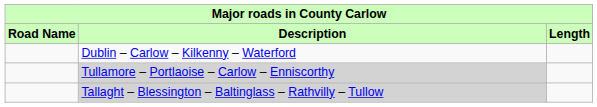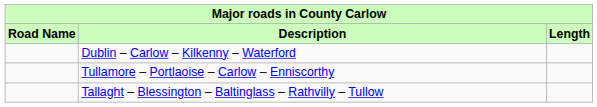(208, 72) lightgrey background -> (208, 72) no background
(232, 92) lightgrey background -> (232, 92) no background
